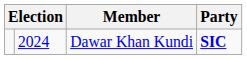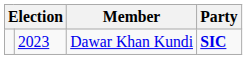(34, 41) 2024 -> (34, 41) 2023
